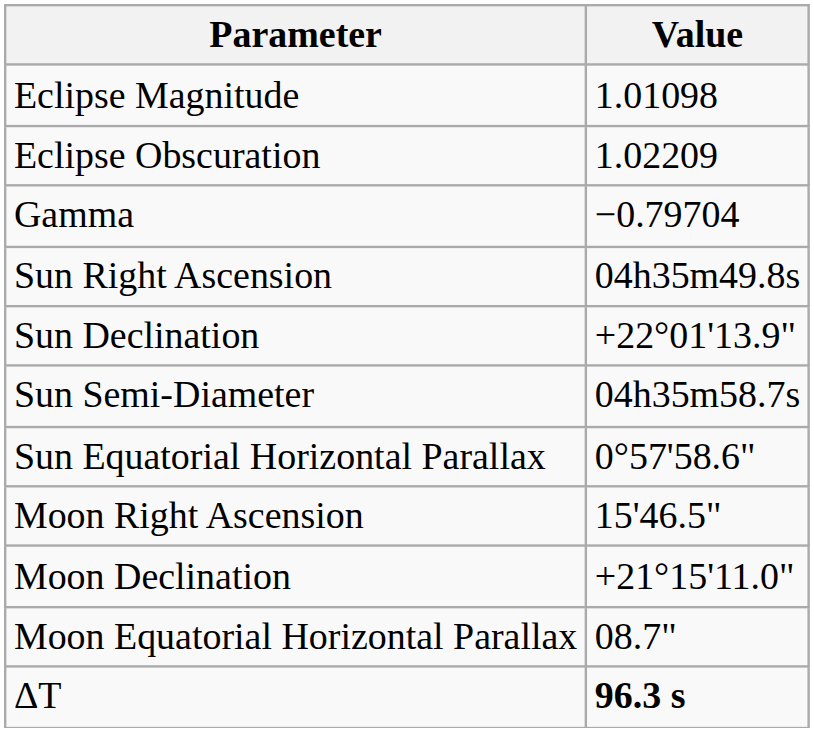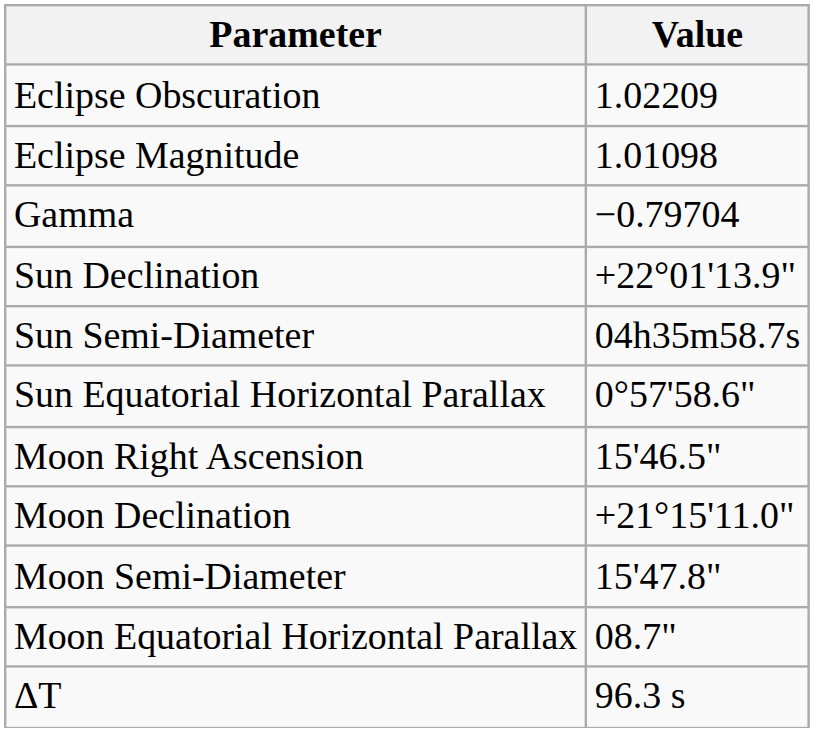rows swapped: (157, 94) <-> (167, 154)
- row: (173, 275)
+ row: (180, 575)
(640, 696) bold -> (640, 696) normal
